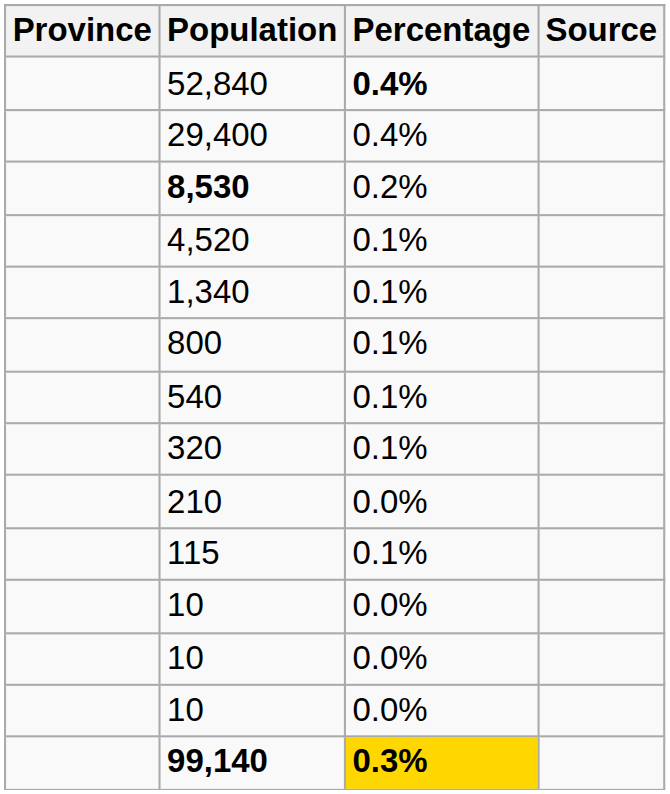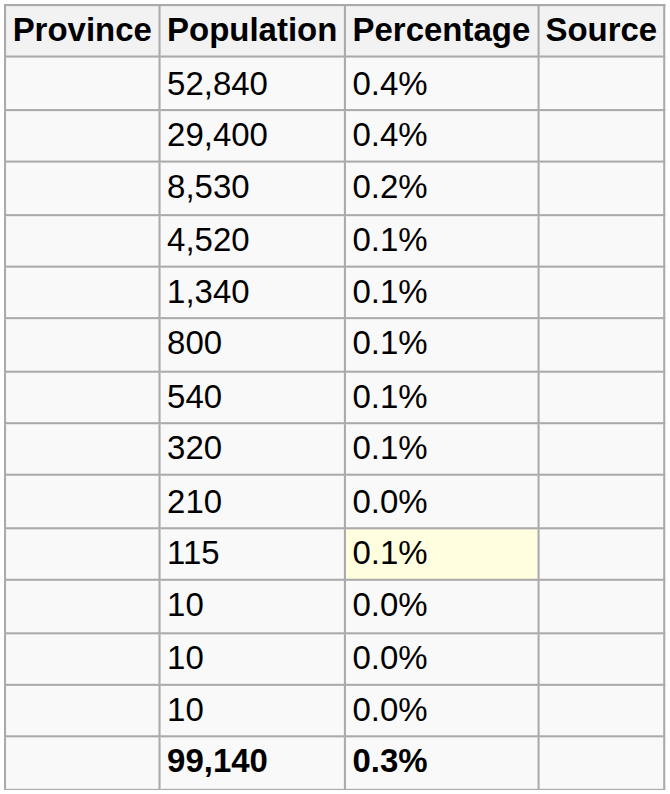(390, 82) bold -> (390, 82) normal
(208, 187) bold -> (208, 187) normal
(390, 553) no background -> (390, 553) lightyellow background
(390, 762) gold background -> (390, 762) no background
